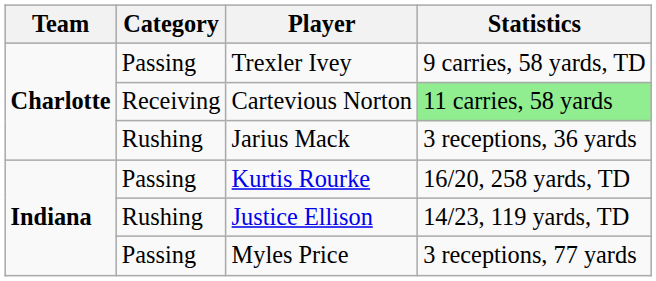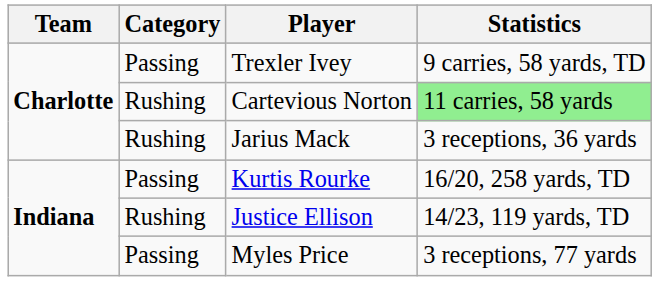(171, 101) Receiving -> (165, 101) Rushing
